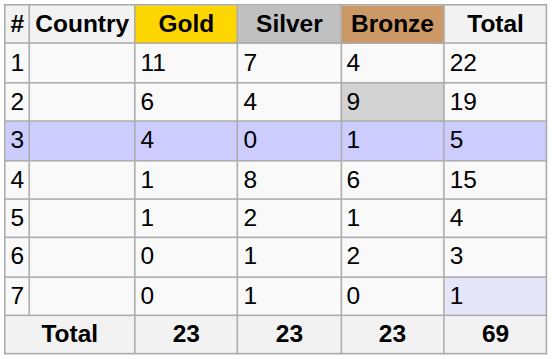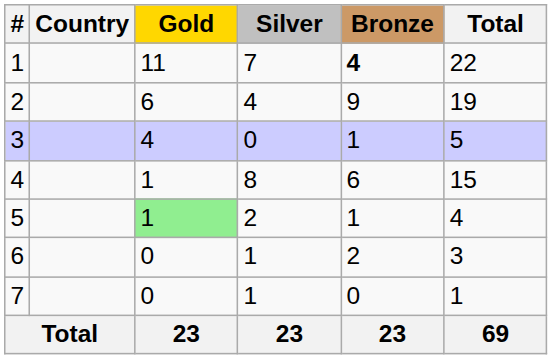(353, 62) normal -> (353, 62) bold
(353, 101) lightgrey background -> (353, 101) no background
(147, 218) no background -> (147, 218) lightgreen background
(456, 295) lavender background -> (456, 295) no background
